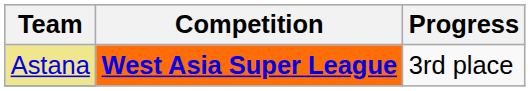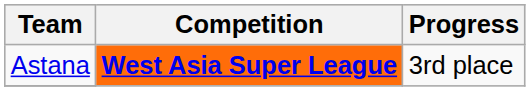(50, 65) khaki background -> (50, 65) no background
